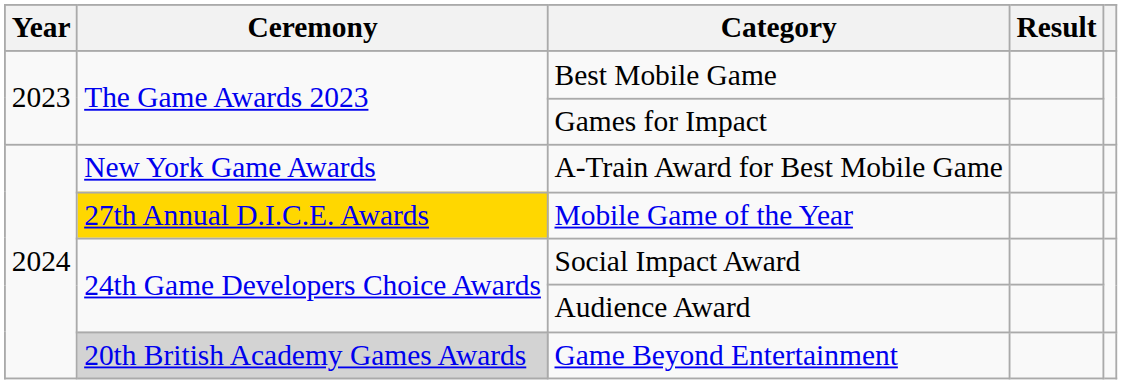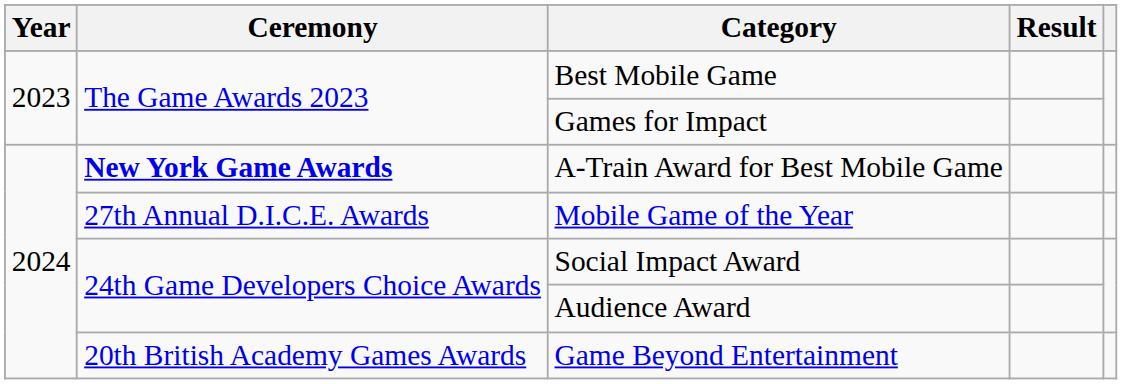(230, 167) normal -> (238, 167) bold
(257, 214) gold background -> (257, 214) no background
(305, 354) lightgrey background -> (305, 354) no background
